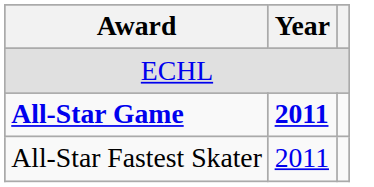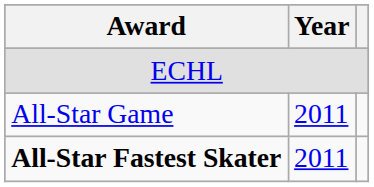(97, 114) bold -> (92, 114) normal
(302, 114) bold -> (321, 114) normal
(137, 158) normal -> (146, 158) bold
